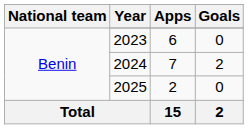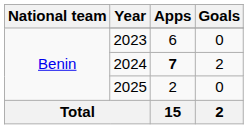(173, 64) normal -> (173, 64) bold
